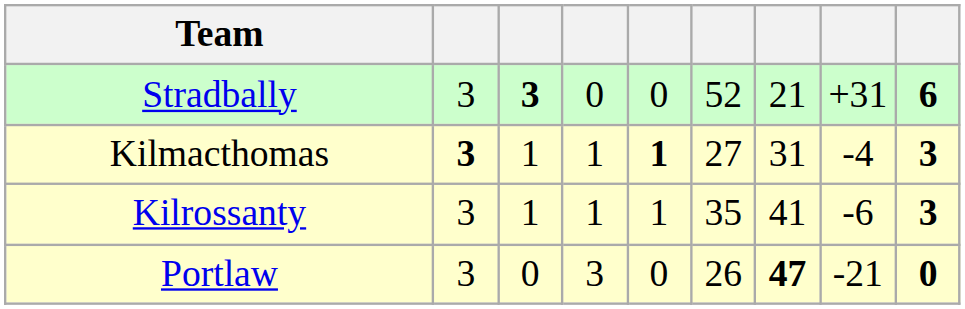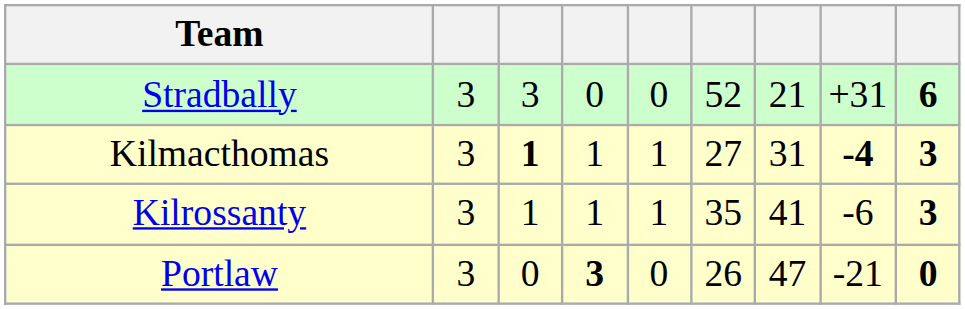(530, 93) bold -> (530, 93) normal
(466, 153) bold -> (466, 153) normal
(530, 153) normal -> (530, 153) bold
(659, 153) bold -> (659, 153) normal
(858, 153) normal -> (858, 153) bold
(595, 272) normal -> (595, 272) bold
(788, 272) bold -> (788, 272) normal
